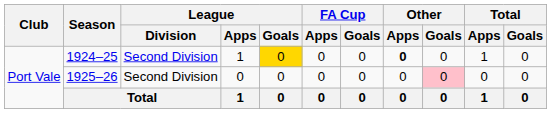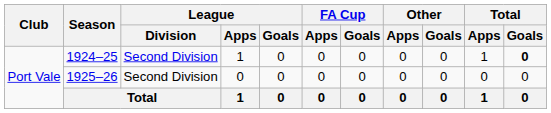(281, 56) gold background -> (281, 56) no background
(403, 56) bold -> (403, 56) normal
(525, 56) normal -> (525, 56) bold
(444, 77) pink background -> (444, 77) no background
